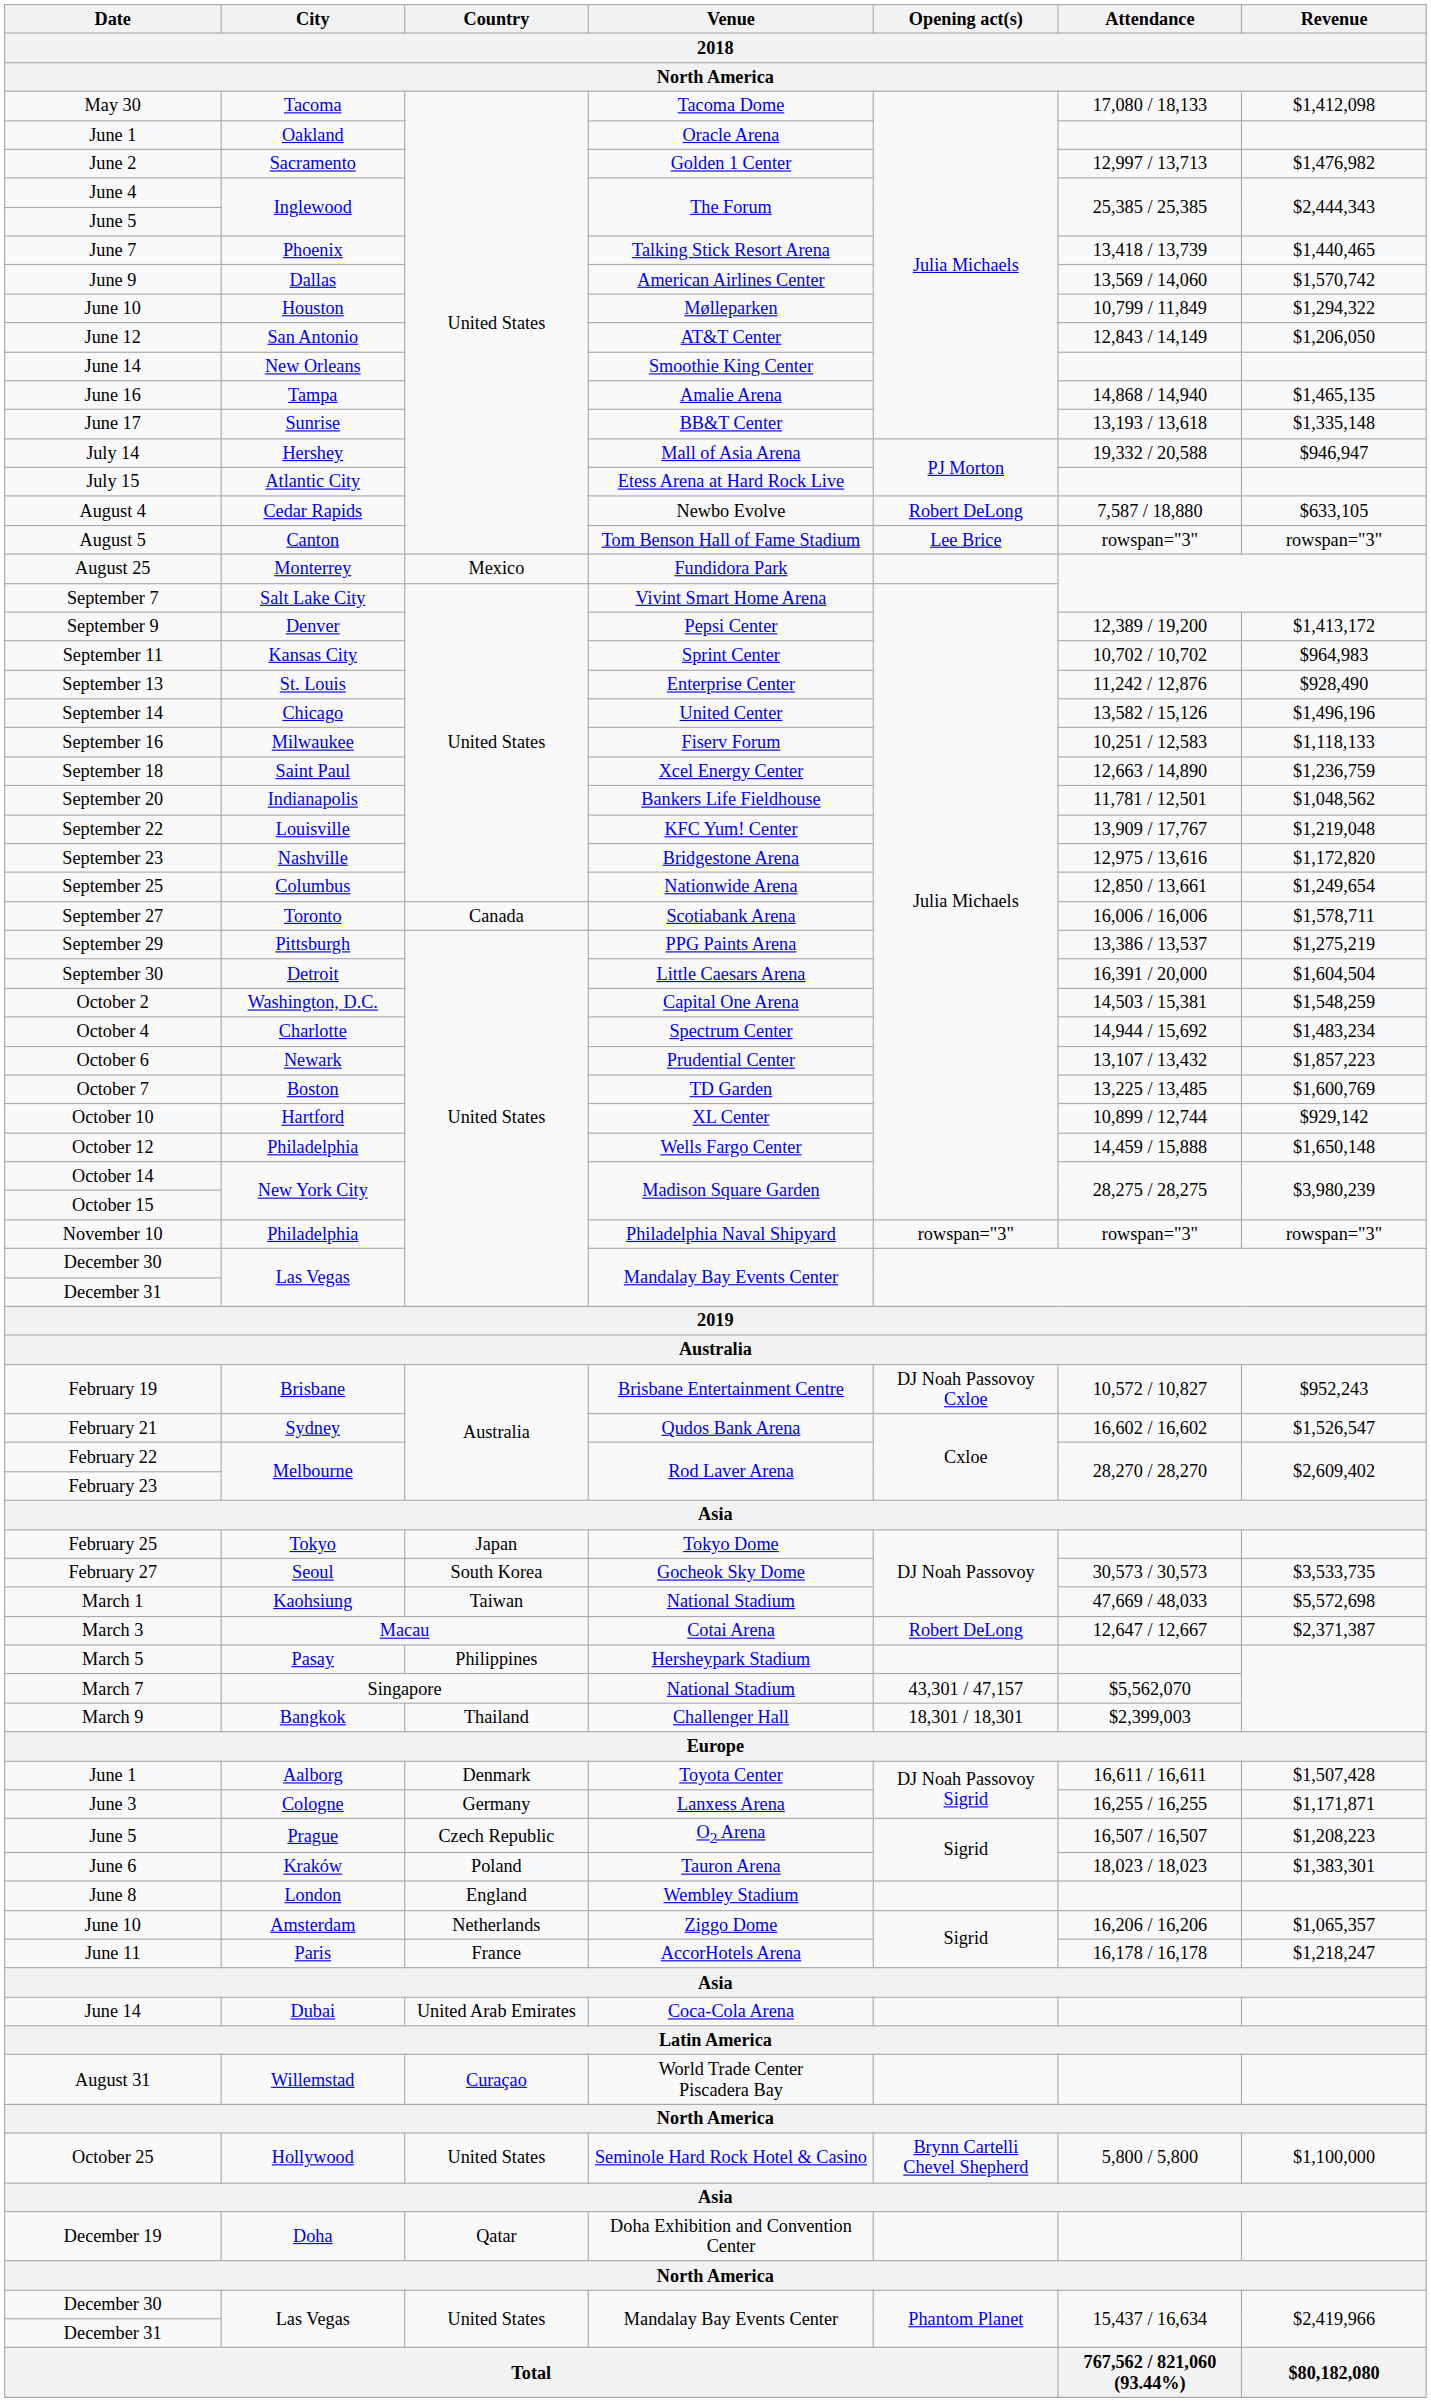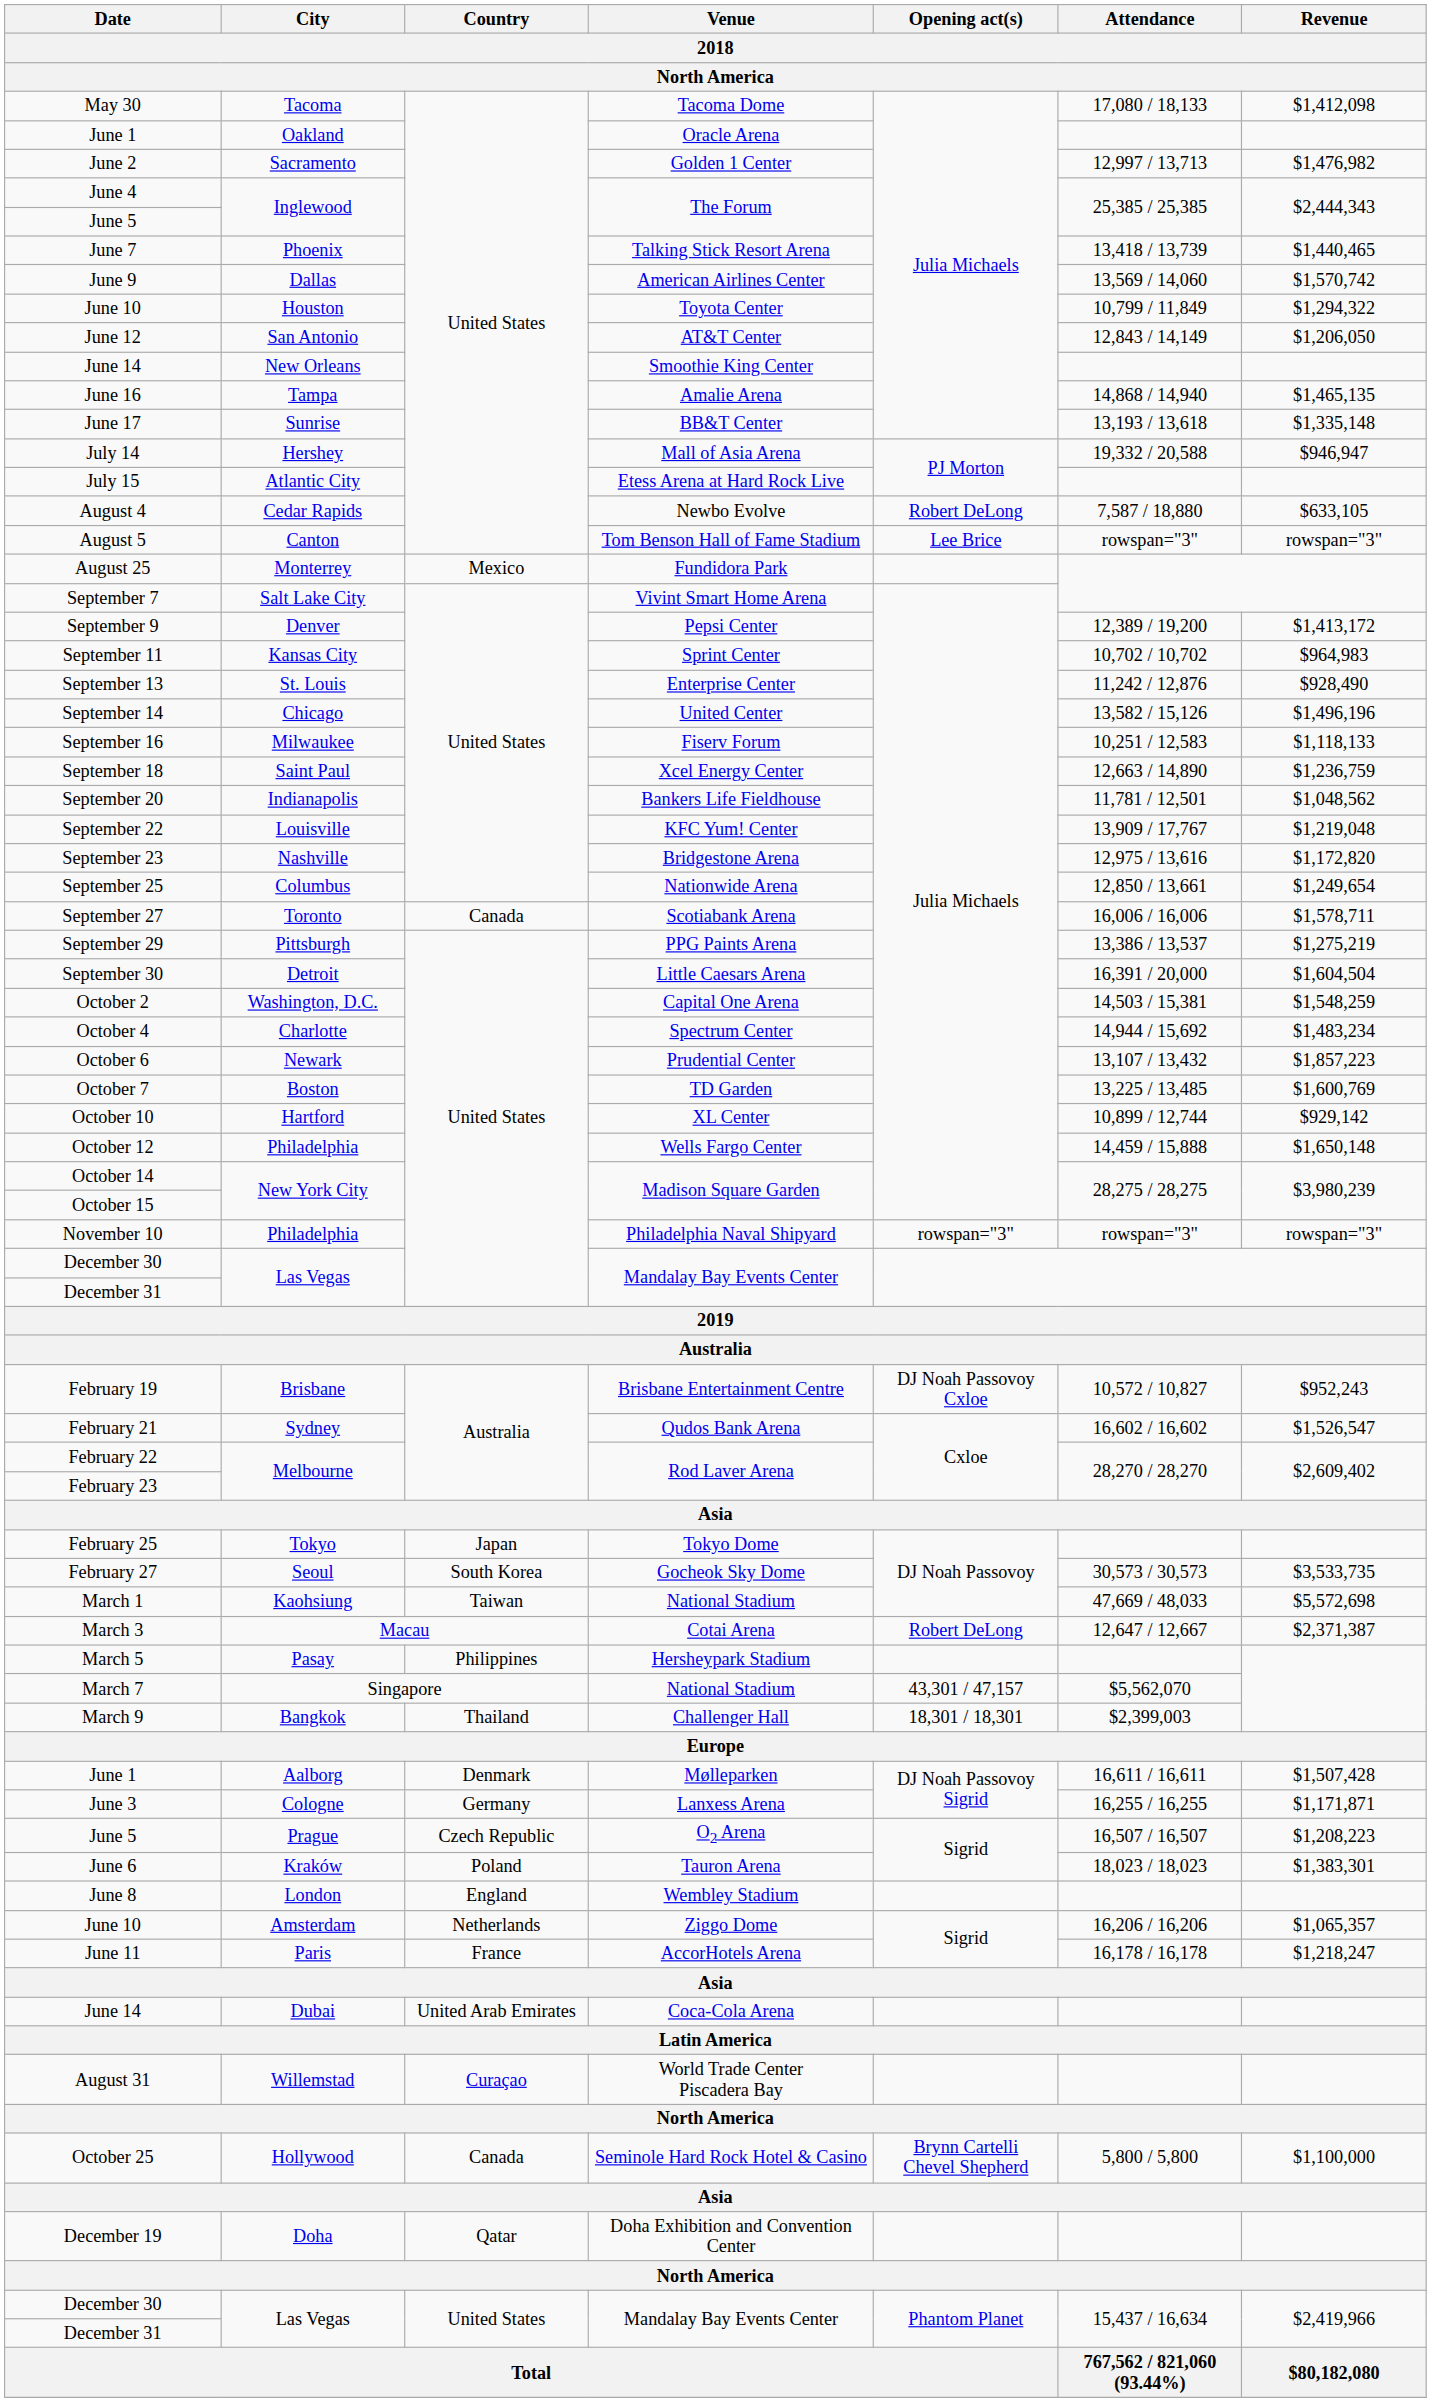(731, 308) Mølleparken -> (731, 308) Toyota Center
(731, 1775) Toyota Center -> (731, 1775) Mølleparken
(496, 2157) United States -> (496, 2157) Canada
